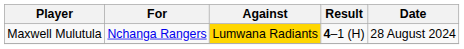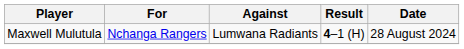(265, 33) gold background -> (265, 33) no background
